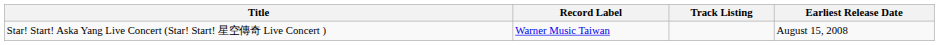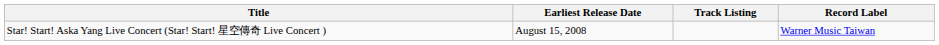columns swapped: (854, 13) <-> (591, 13)
